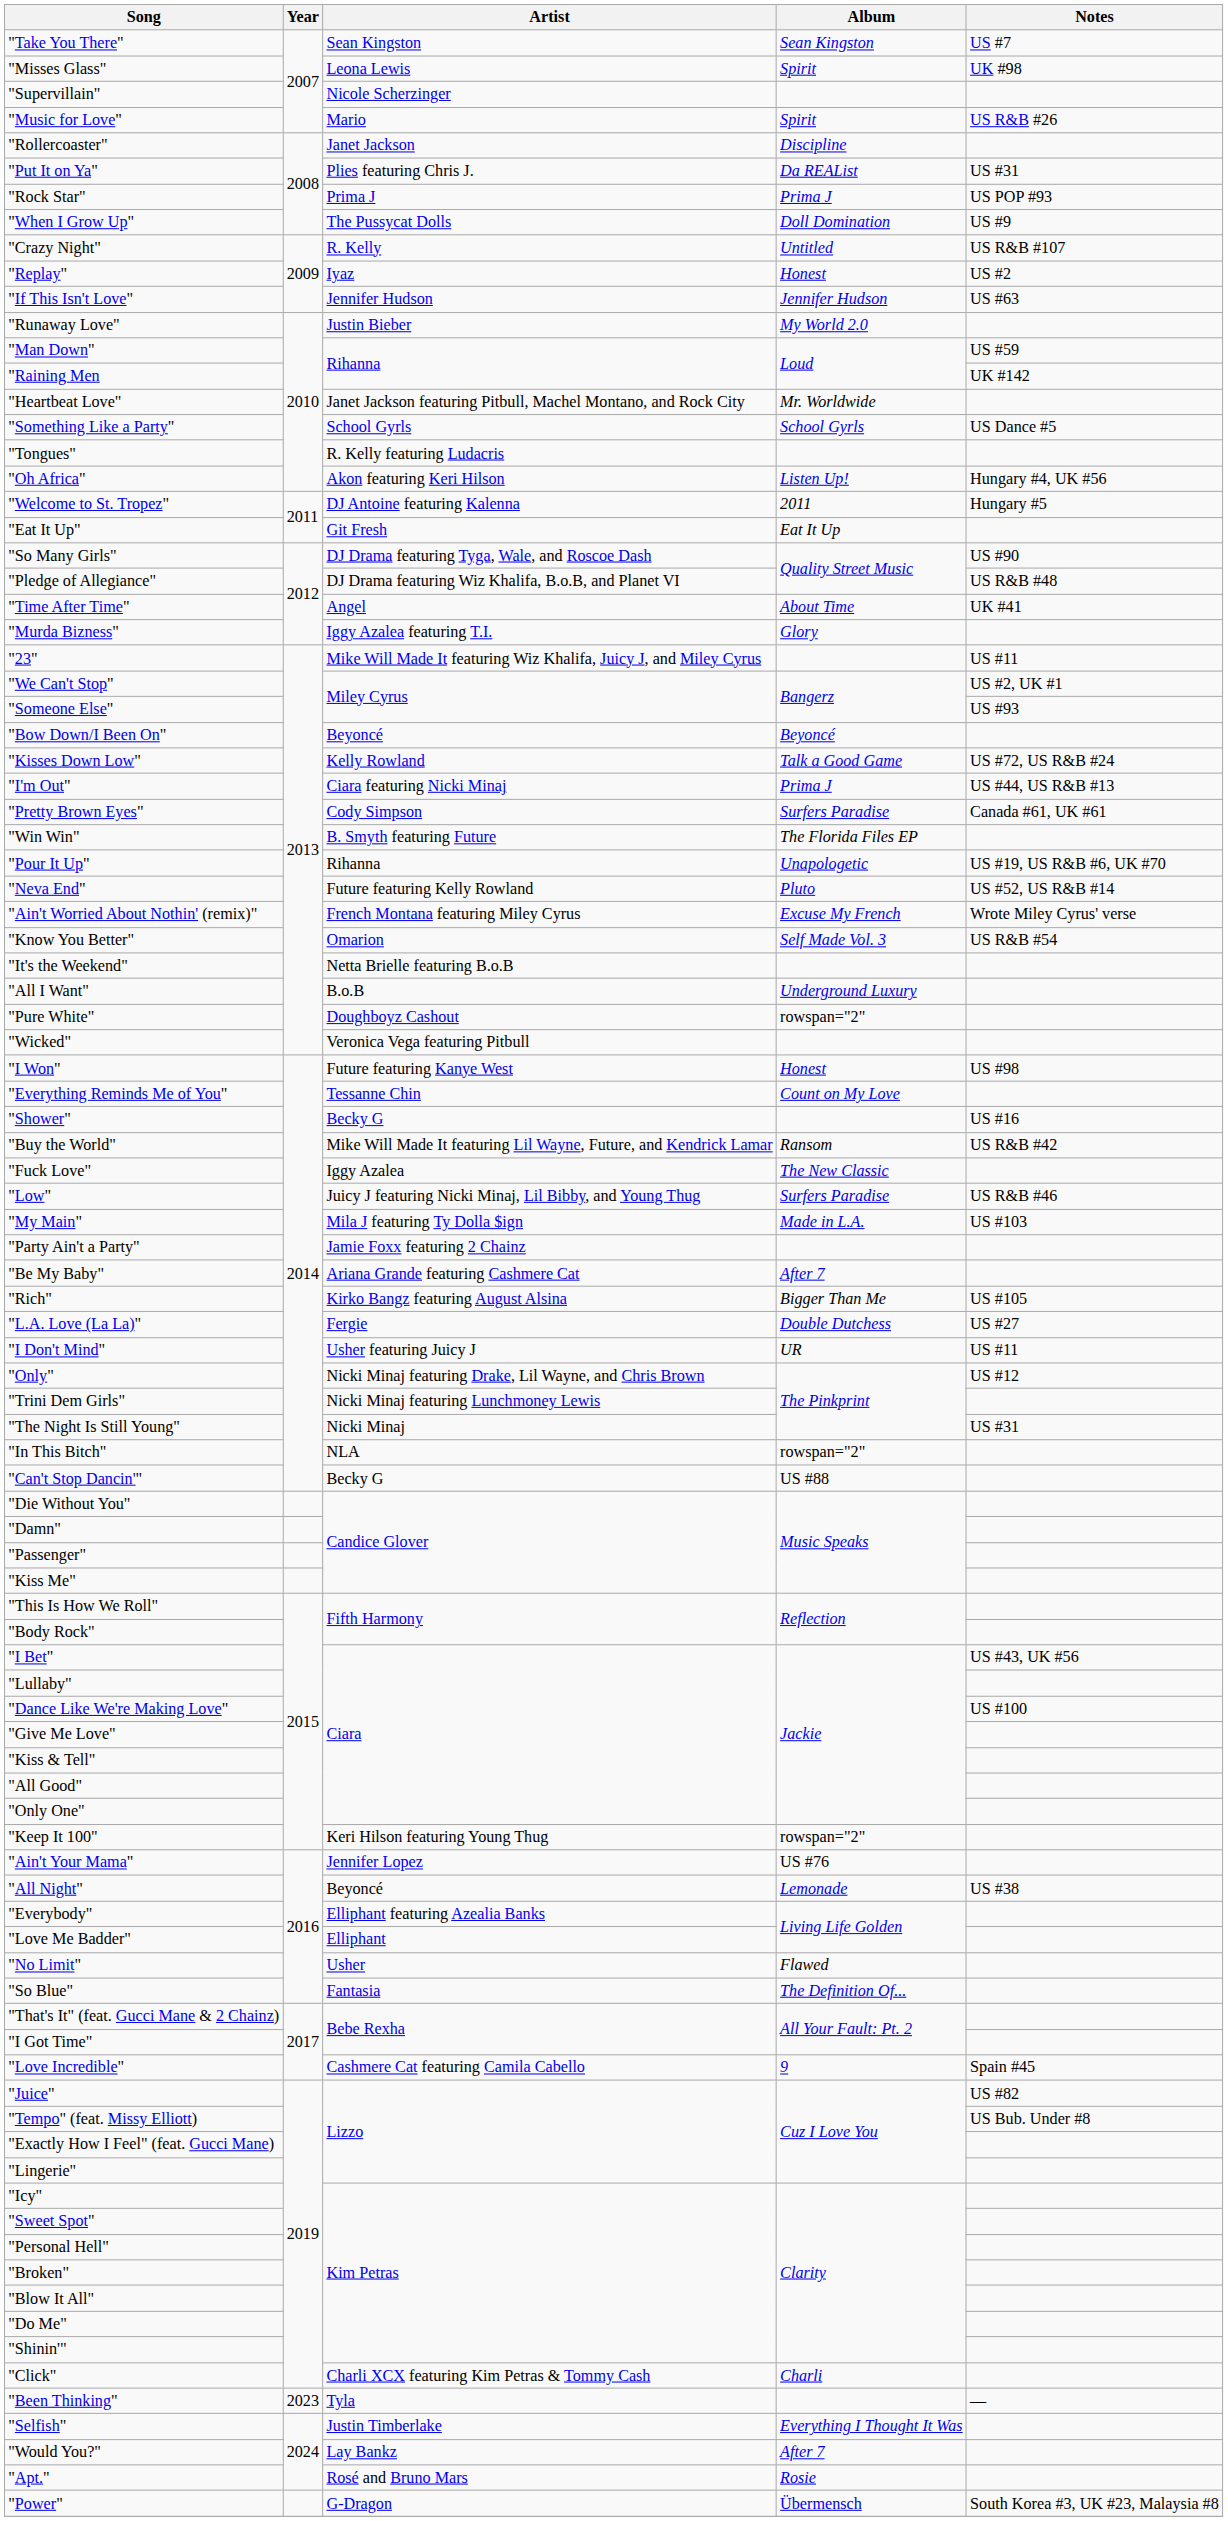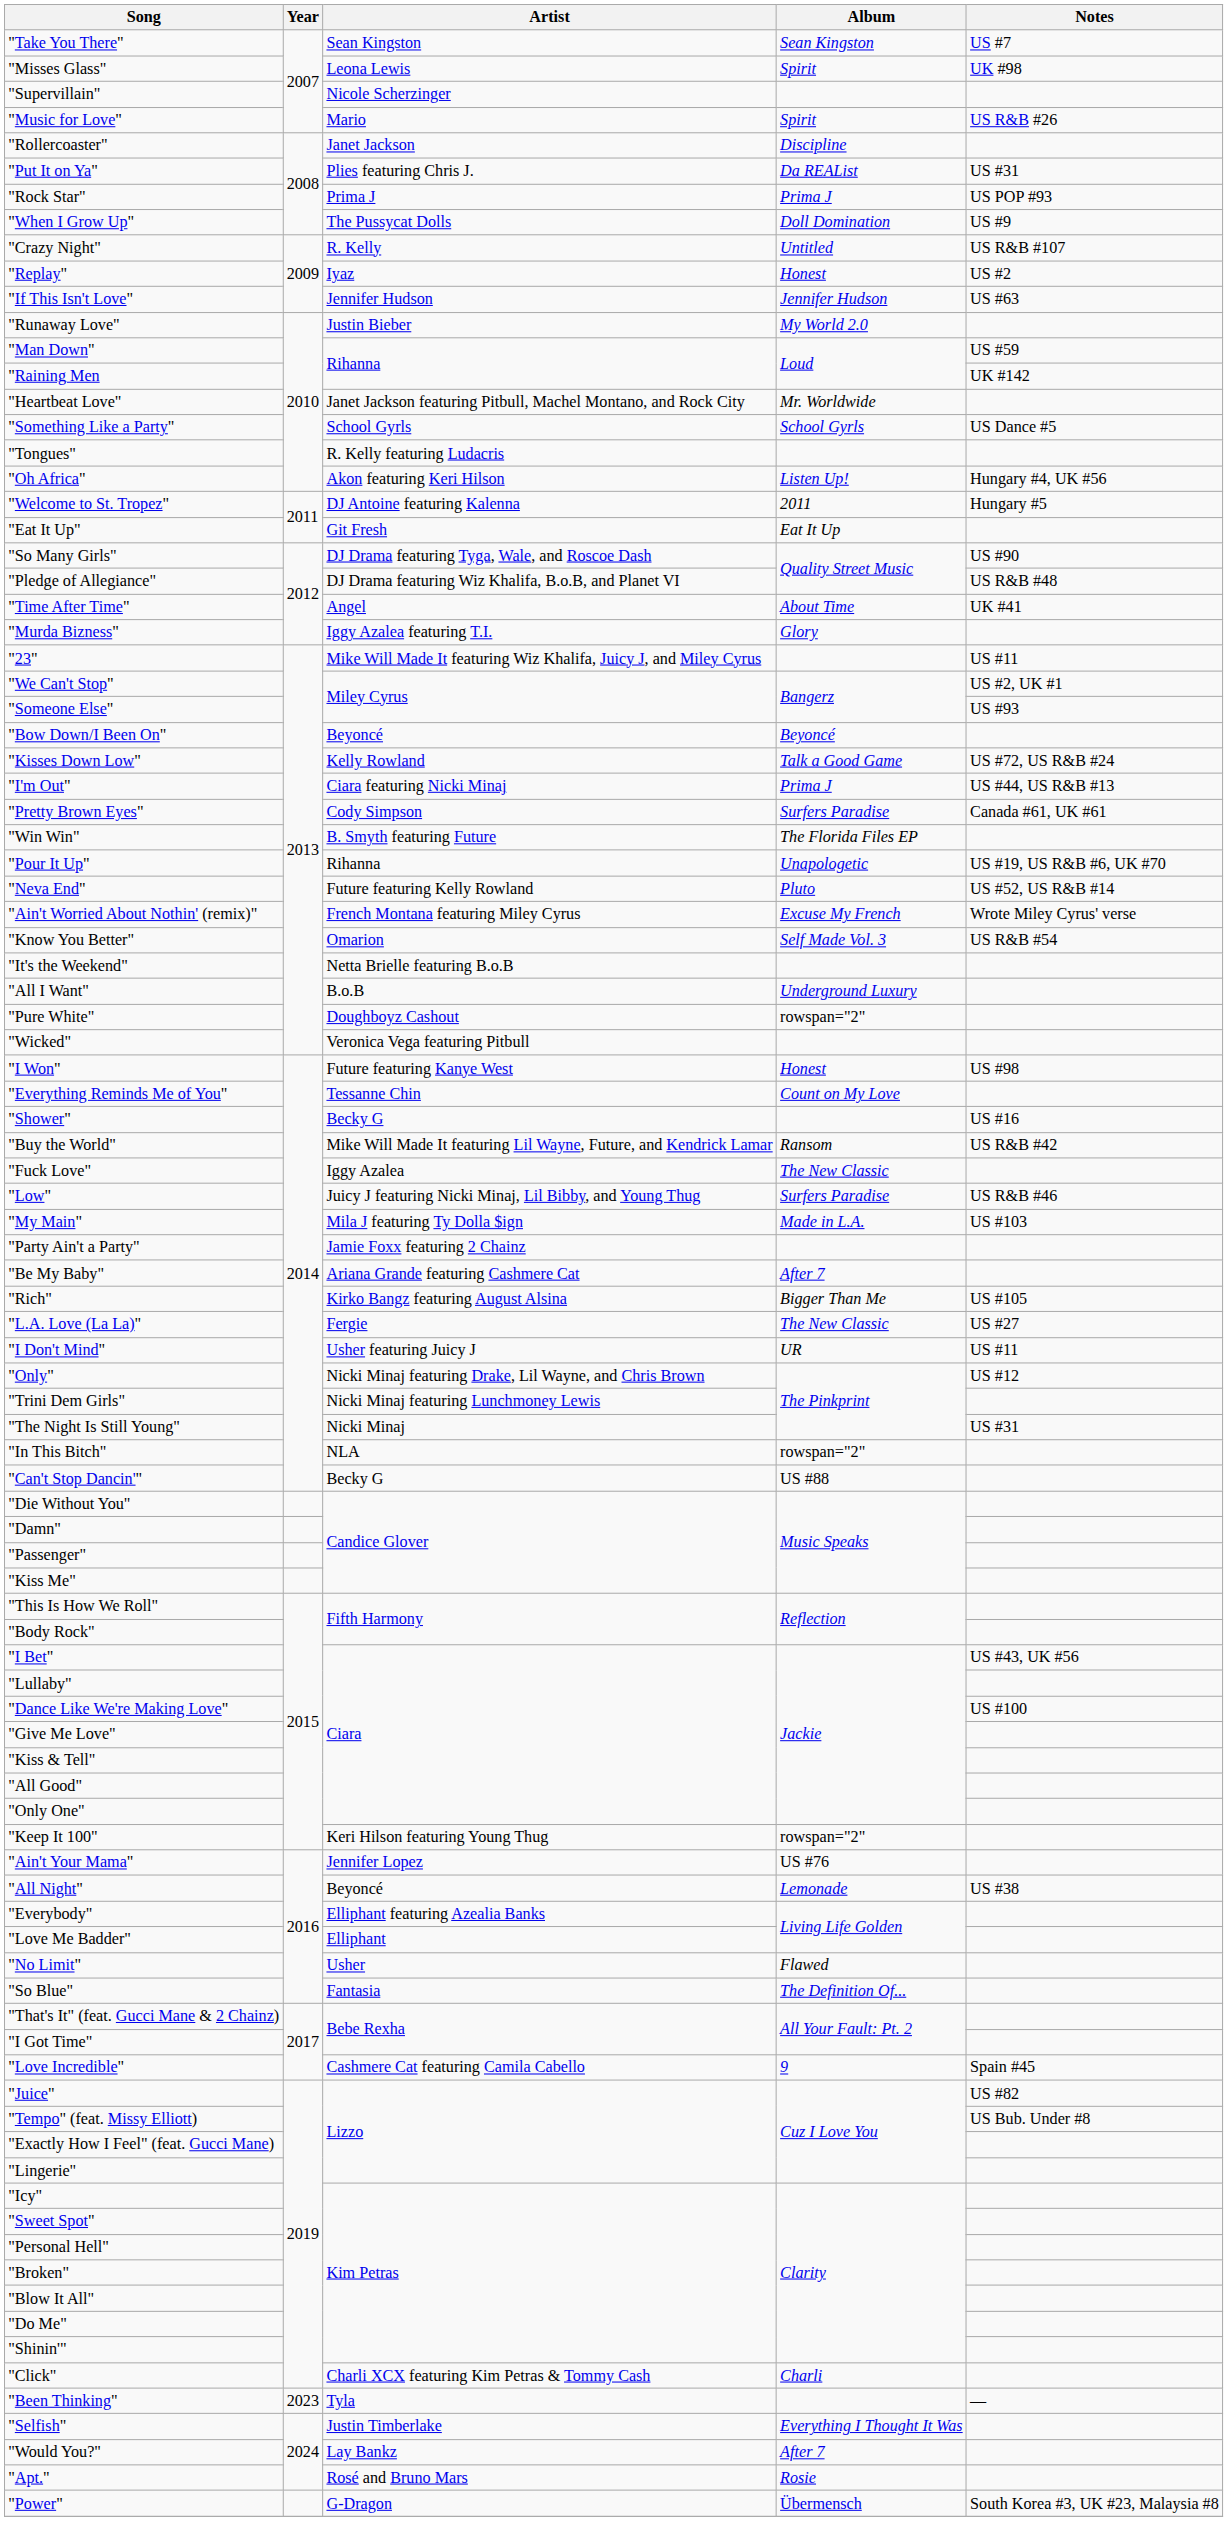(836, 1324) Double Dutchess -> (834, 1324) The New Classic
